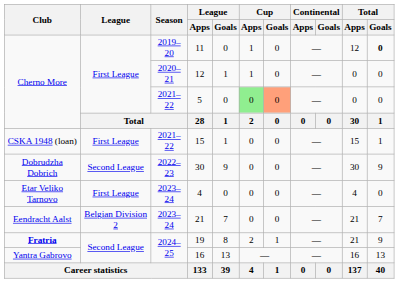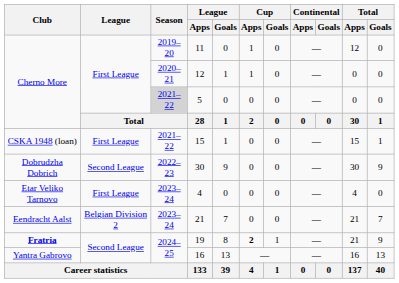(380, 48) bold -> (380, 48) normal
(169, 100) no background -> (169, 100) lightgrey background
(251, 100) lightgreen background -> (251, 100) no background
(277, 100) lightsalmon background -> (277, 100) no background
(251, 240) normal -> (251, 240) bold
